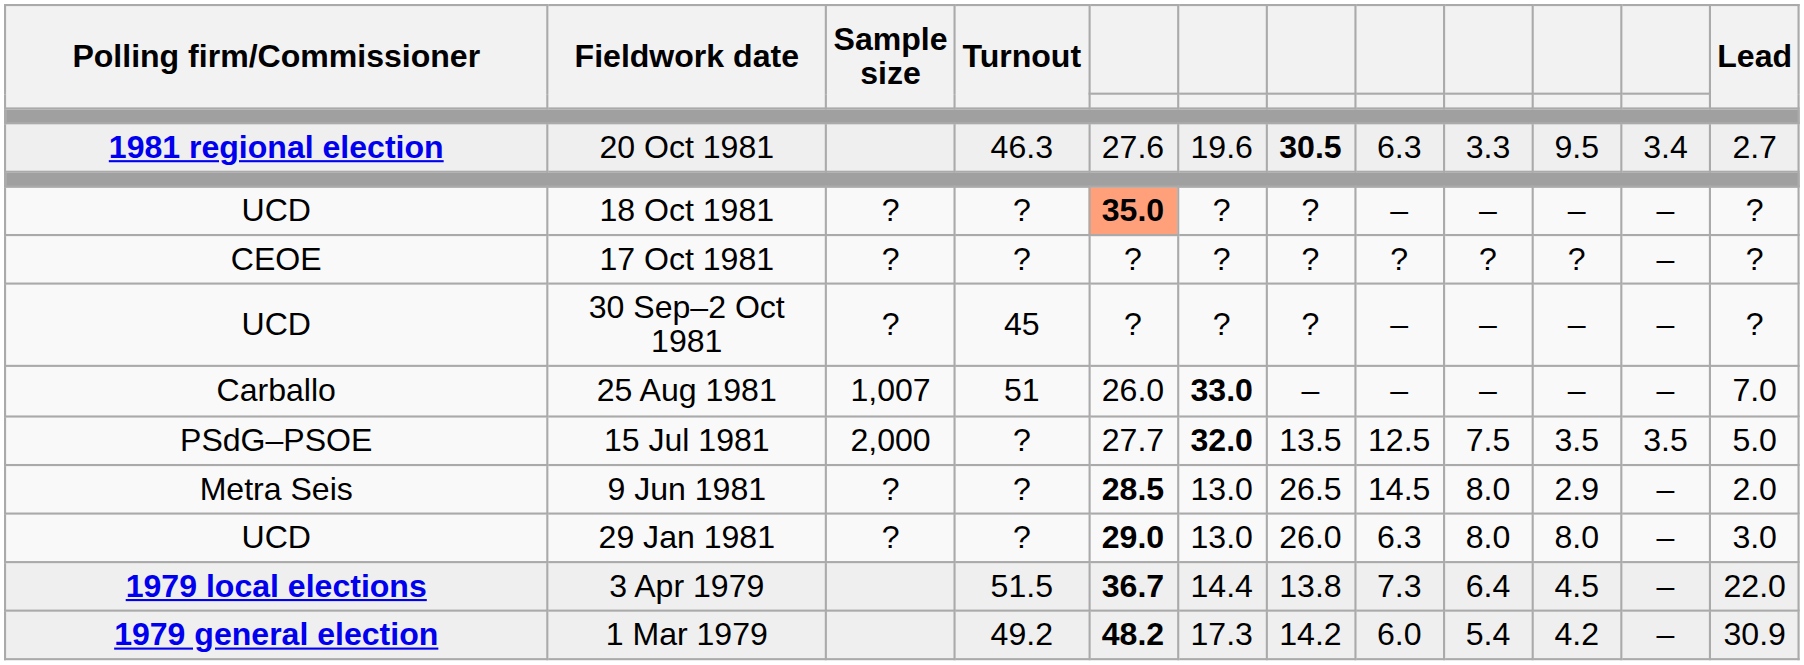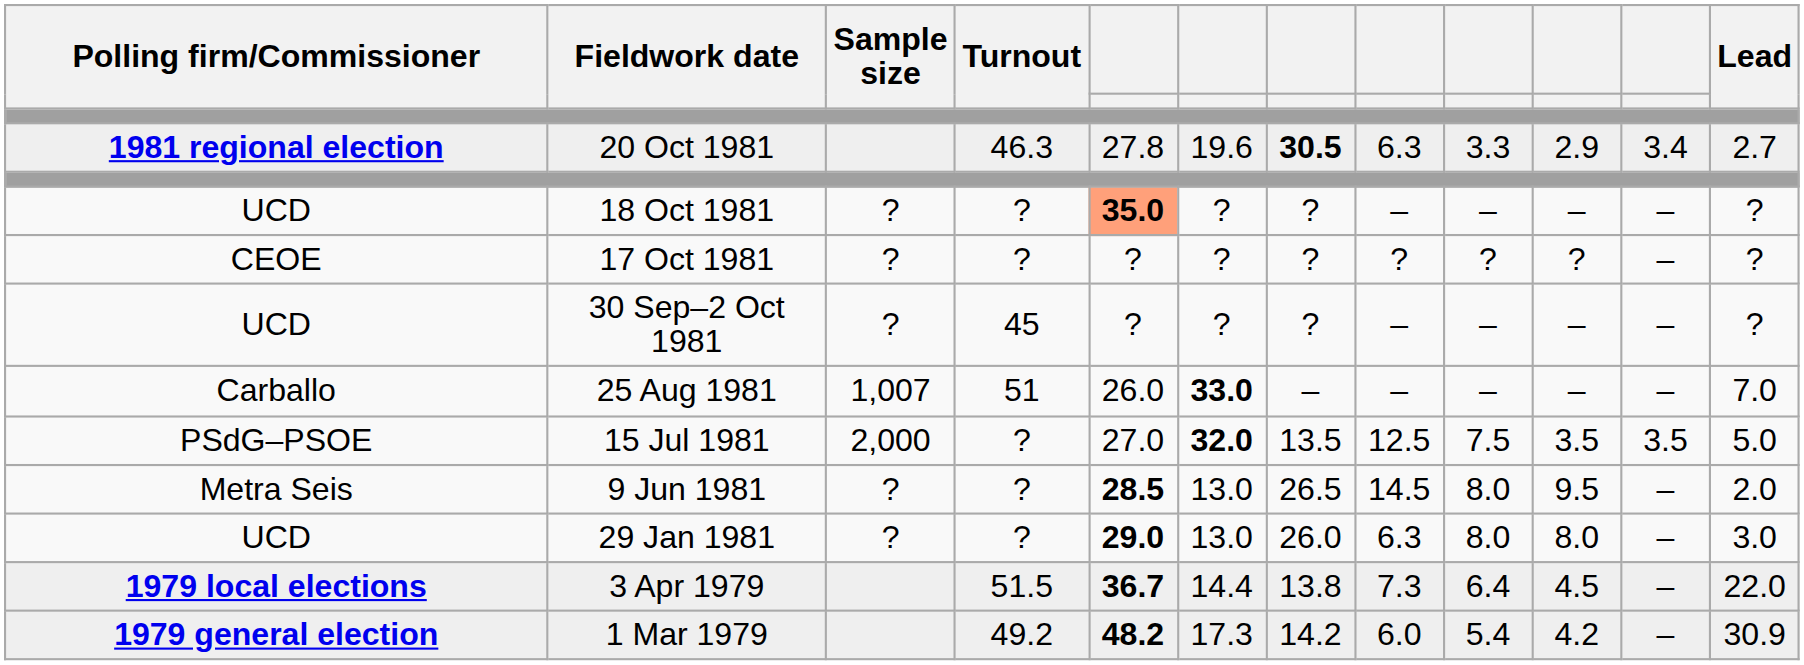(1133, 147) 27.6 -> (1133, 147) 27.8
(1577, 147) 9.5 -> (1577, 147) 2.9
(1133, 439) 27.7 -> (1133, 439) 27.0
(1577, 488) 2.9 -> (1577, 488) 9.5
